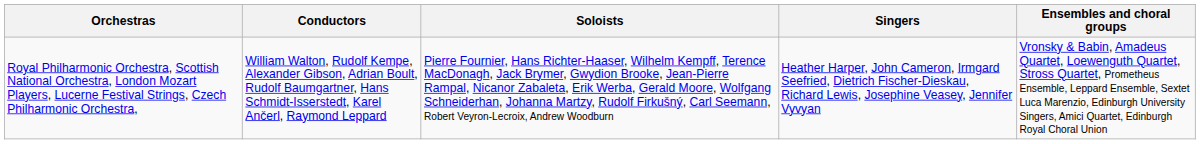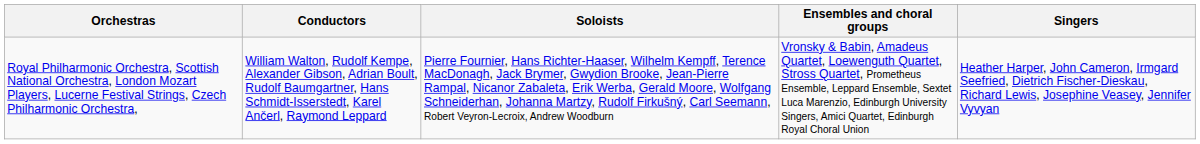columns swapped: (898, 20) <-> (1106, 20)
